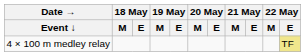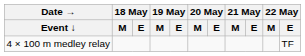(288, 43) khaki background -> (288, 43) no background
